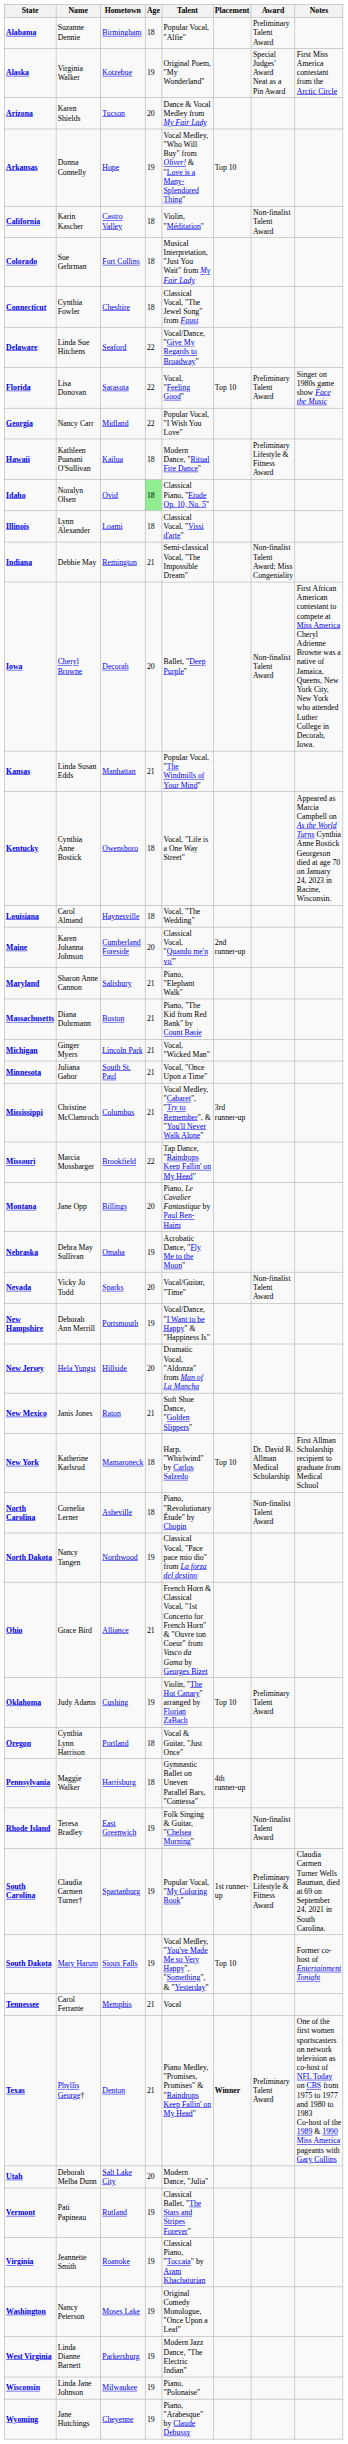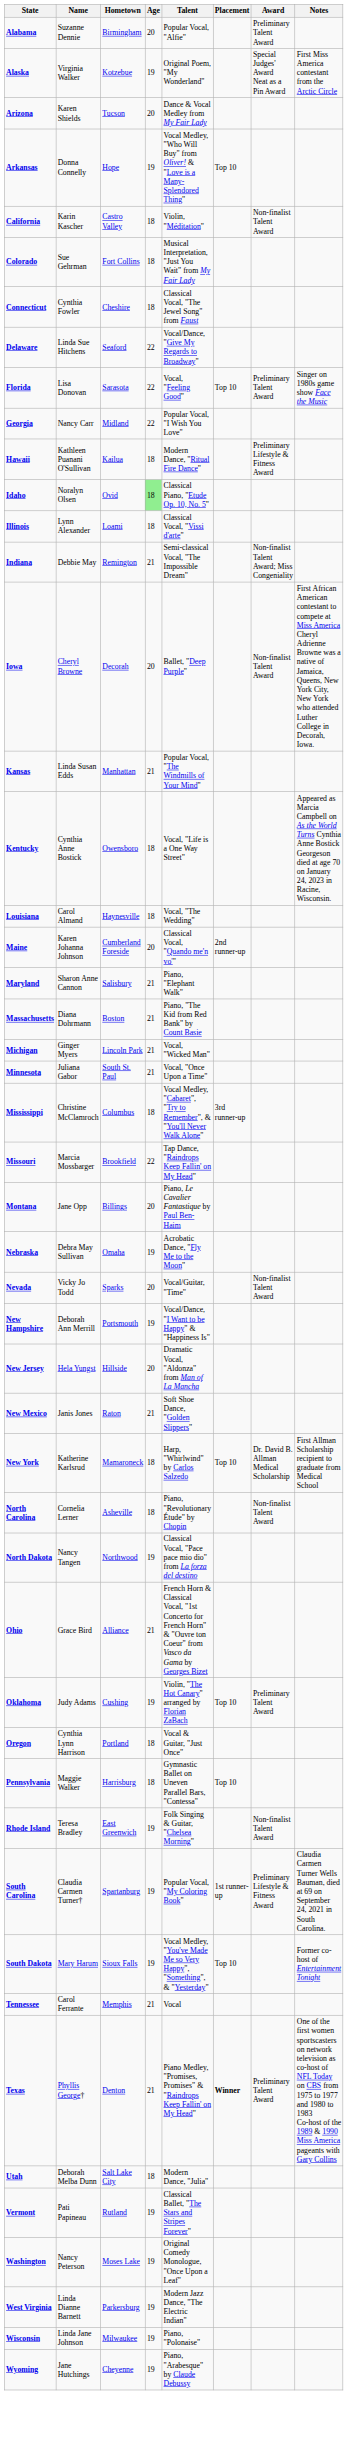(151, 33) 18 -> (151, 33) 20
(151, 1113) 21 -> (151, 1113) 18
(230, 1783) 4th runner-up -> (226, 1783) Top 10
(151, 2177) 20 -> (151, 2177) 18
- row: (20, 2262)
